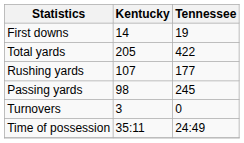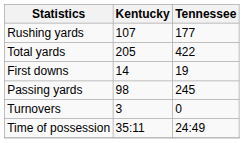rows swapped: (38, 33) <-> (45, 71)
